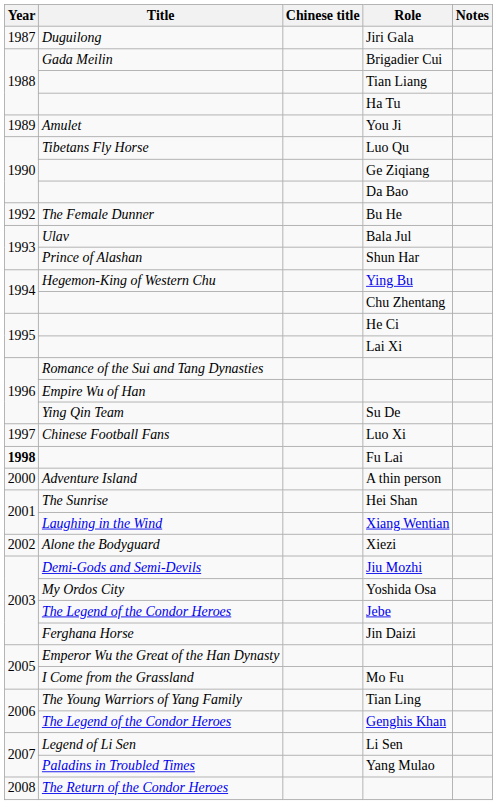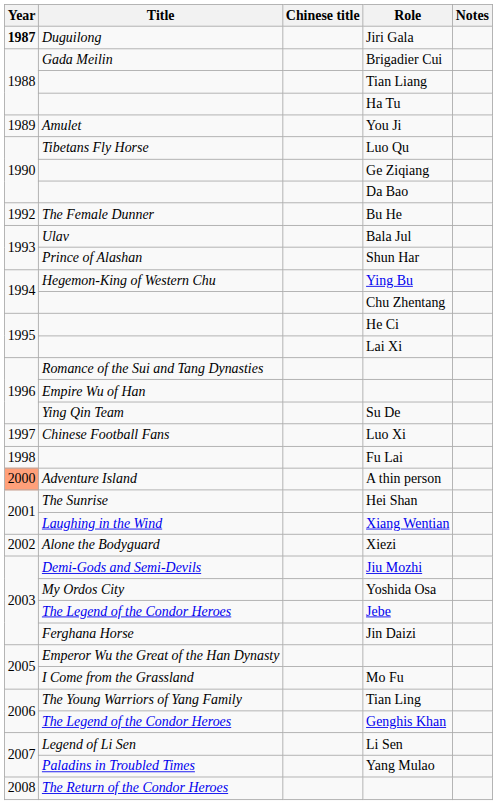(22, 37) normal -> (22, 37) bold
(22, 457) bold -> (22, 457) normal
(22, 479) no background -> (22, 479) lightsalmon background
